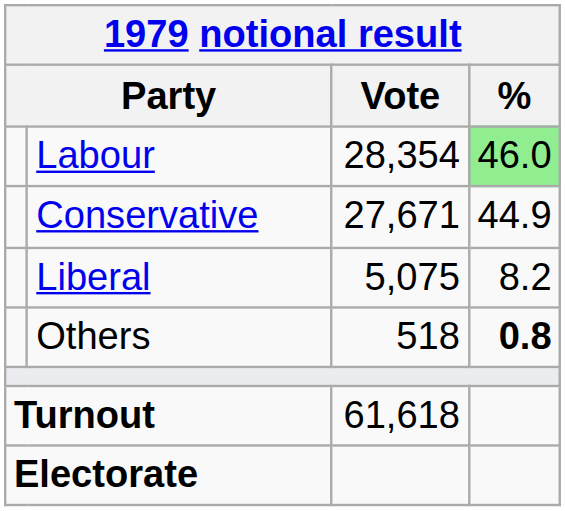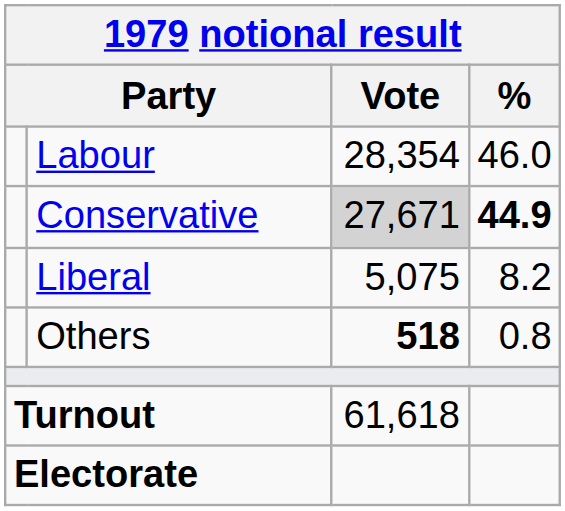(515, 155) lightgreen background -> (515, 155) no background
(402, 215) no background -> (402, 215) lightgrey background
(515, 215) normal -> (515, 215) bold
(428, 336) normal -> (428, 336) bold
(525, 336) bold -> (525, 336) normal
